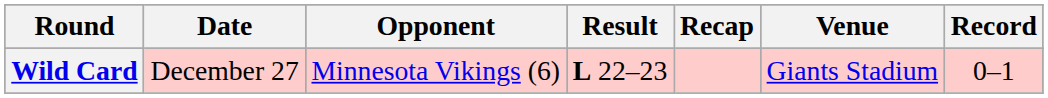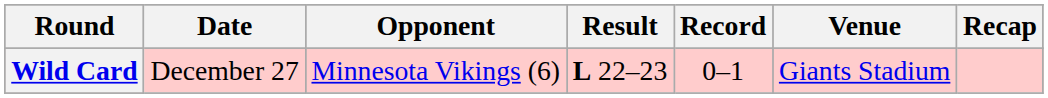columns swapped: (994, 26) <-> (717, 26)
